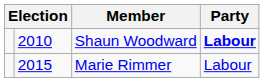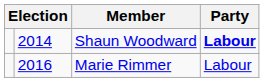(35, 41) 2010 -> (35, 41) 2014
(35, 65) 2015 -> (35, 65) 2016
